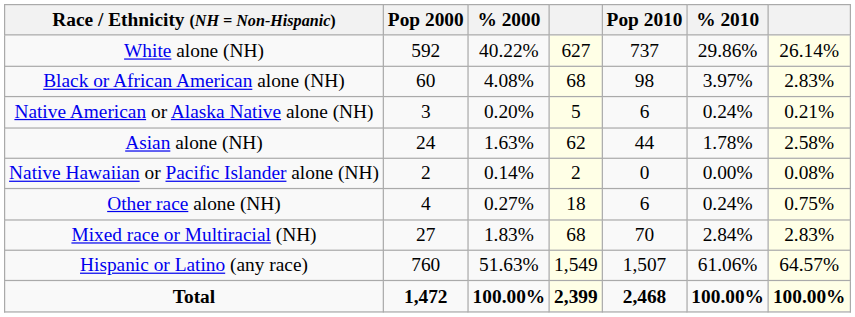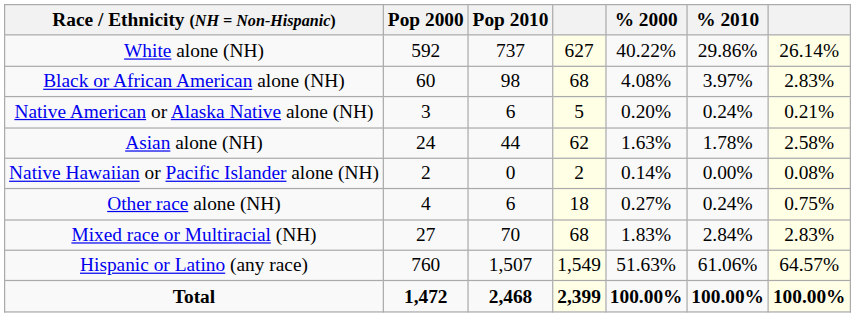columns swapped: (645, 19) <-> (509, 19)
